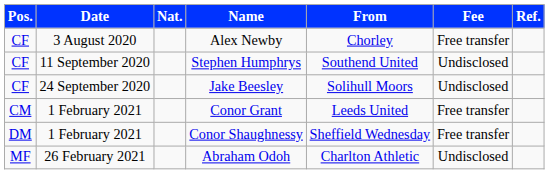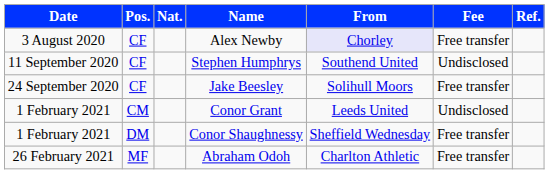columns swapped: (95, 16) <-> (20, 16)
(370, 40) no background -> (370, 40) lavender background
(473, 87) Undisclosed -> (473, 87) Free transfer
(473, 110) Free transfer -> (473, 110) Undisclosed
(473, 157) Undisclosed -> (473, 157) Free transfer
